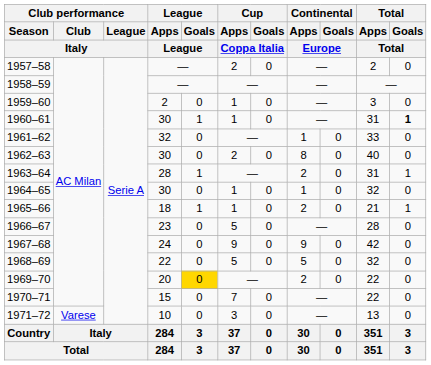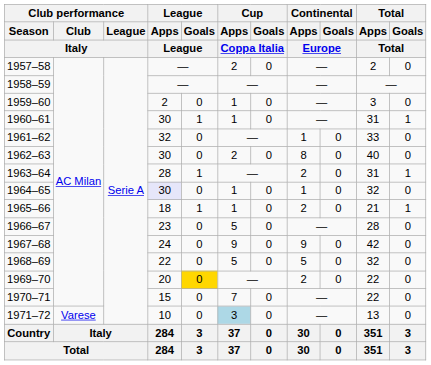(408, 119) bold -> (408, 119) normal
(165, 191) no background -> (165, 191) lavender background
(234, 315) no background -> (234, 315) lightblue background
